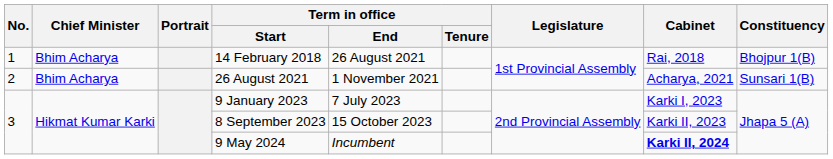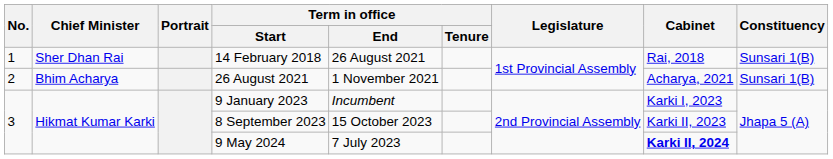(77, 57) Bhim Acharya -> (79, 57) Sher Dhan Rai
(777, 57) Bhojpur 1(B) -> (777, 57) Sunsari 1(B)
(366, 100) 7 July 2023 -> (363, 100) Incumbent
(363, 143) Incumbent -> (366, 143) 7 July 2023
